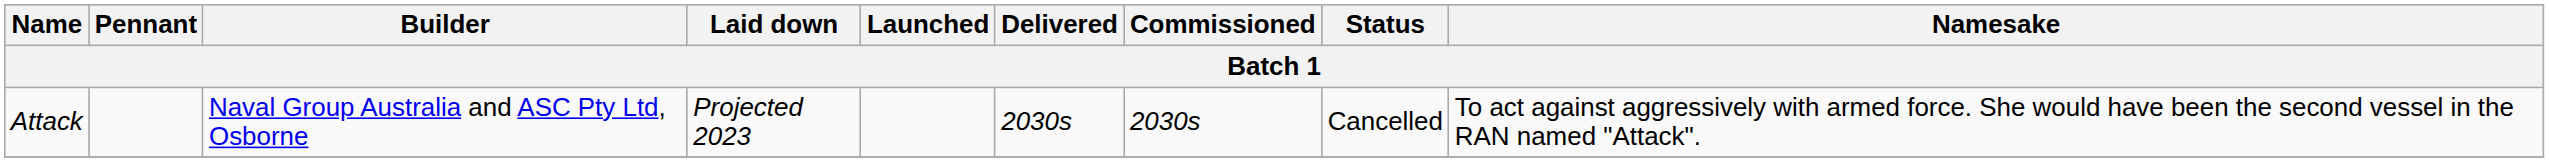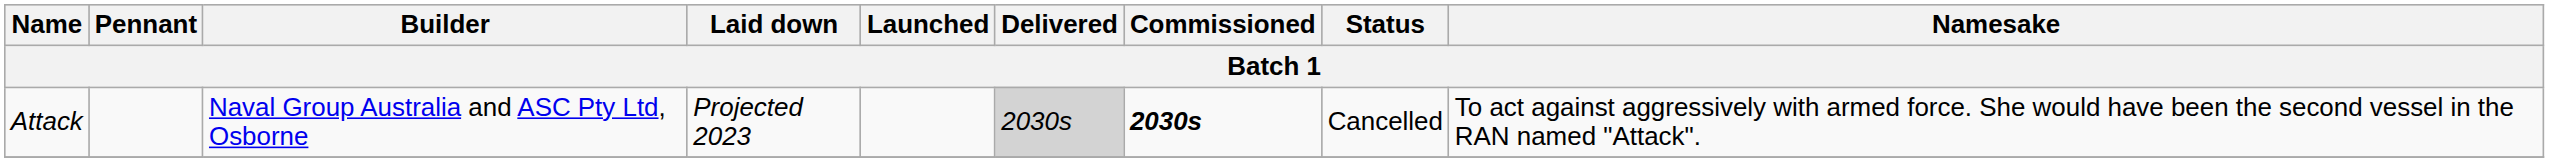(1037, 121) no background -> (1037, 121) lightgrey background
(1165, 121) normal -> (1166, 121) bold
